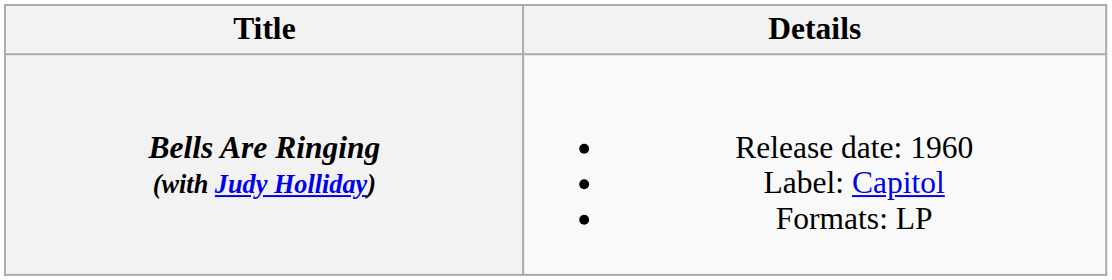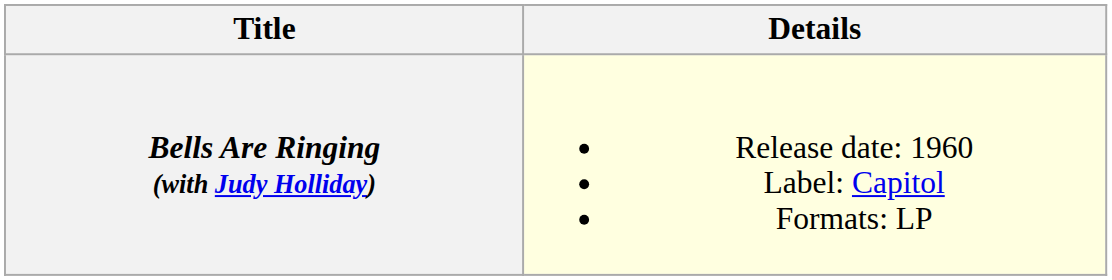(815, 182) no background -> (815, 182) lightyellow background
